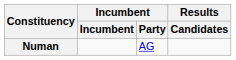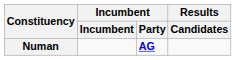(147, 47) normal -> (147, 47) bold
